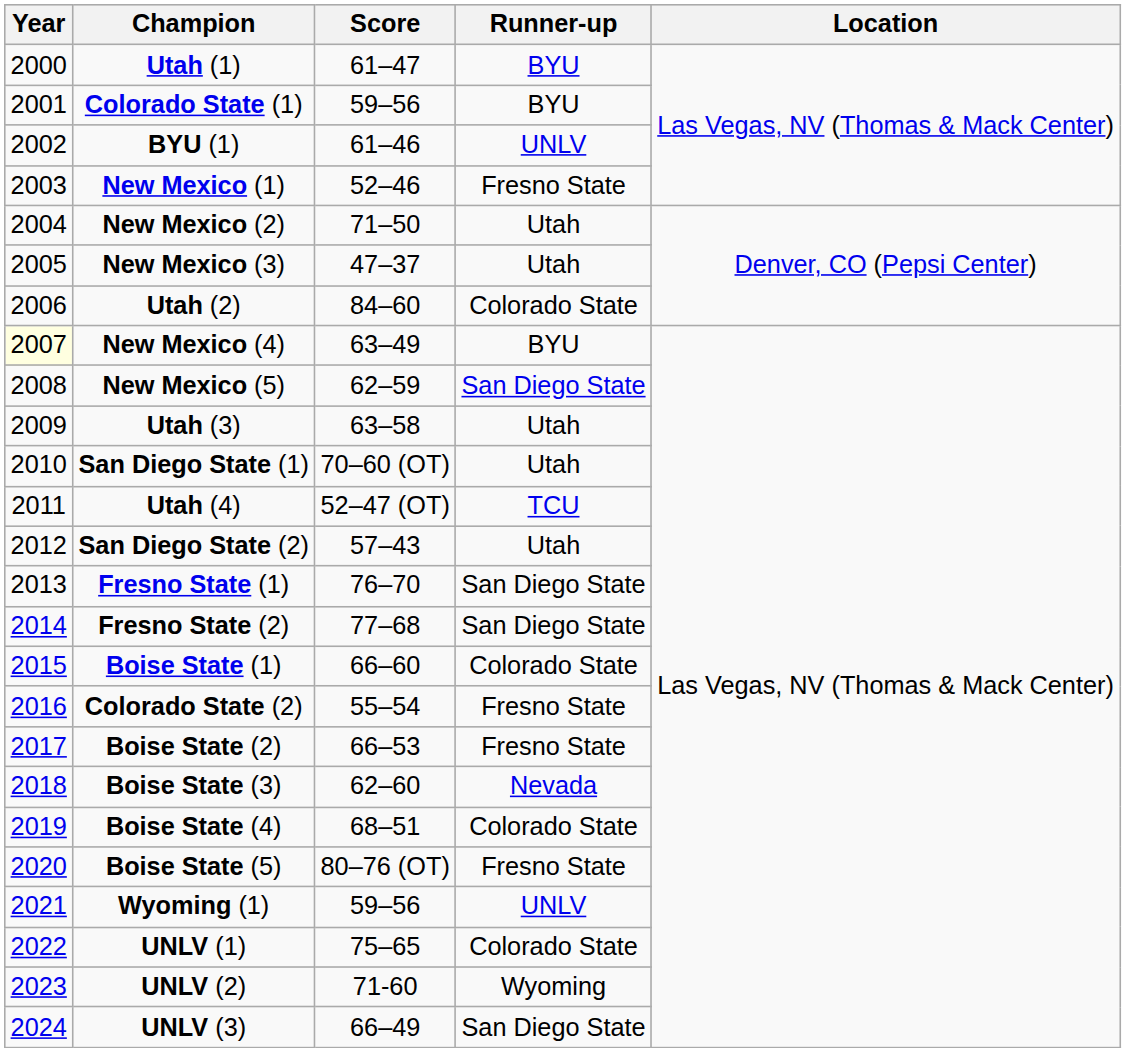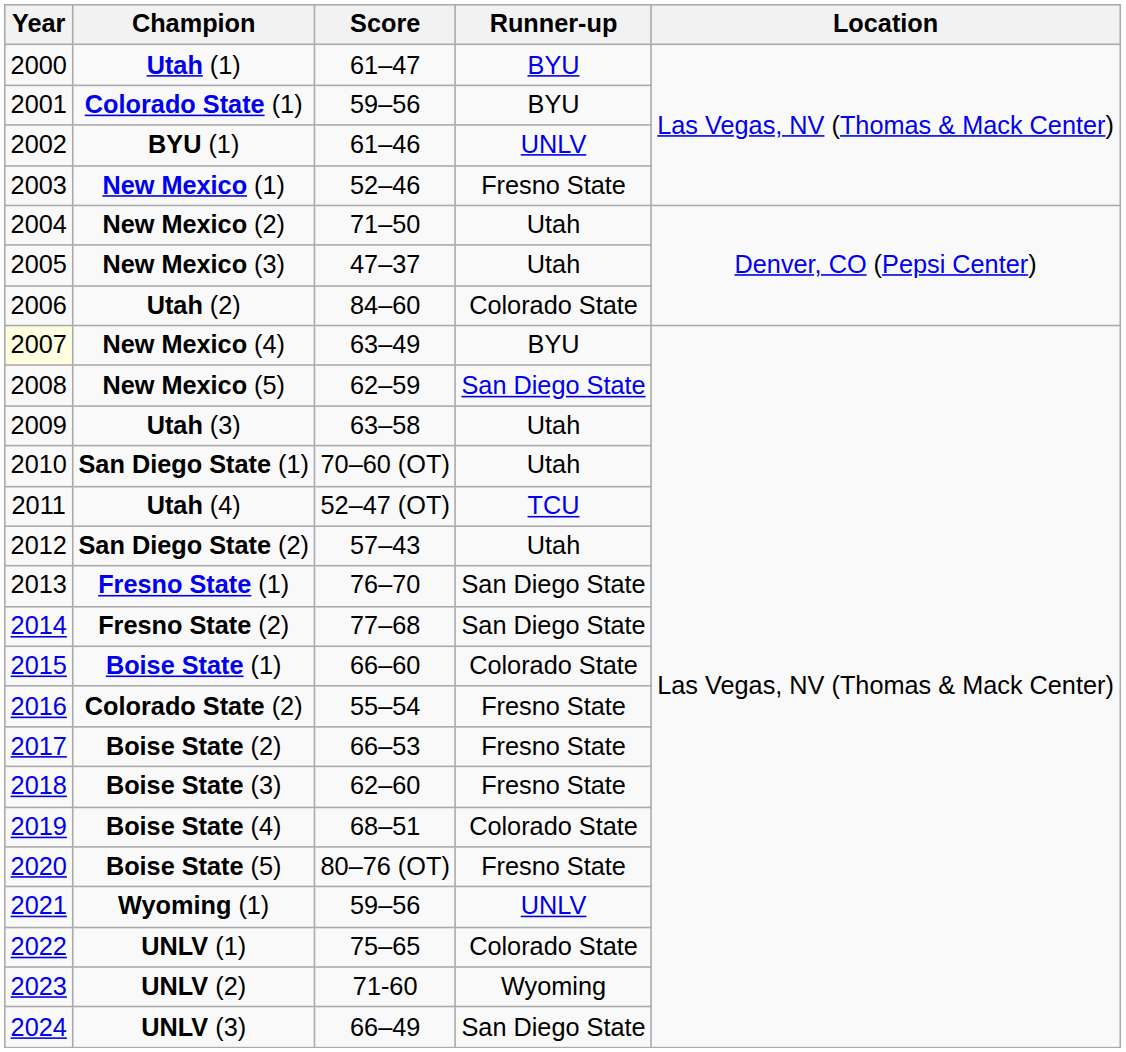(554, 786) Nevada -> (554, 786) Fresno State
